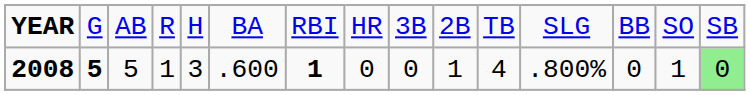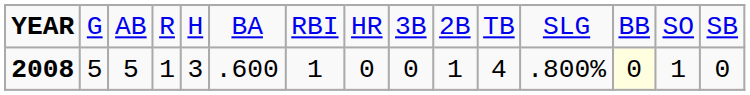(95, 69) bold -> (95, 69) normal
(315, 69) bold -> (315, 69) normal
(634, 69) no background -> (634, 69) lightyellow background
(722, 69) lightgreen background -> (722, 69) no background
